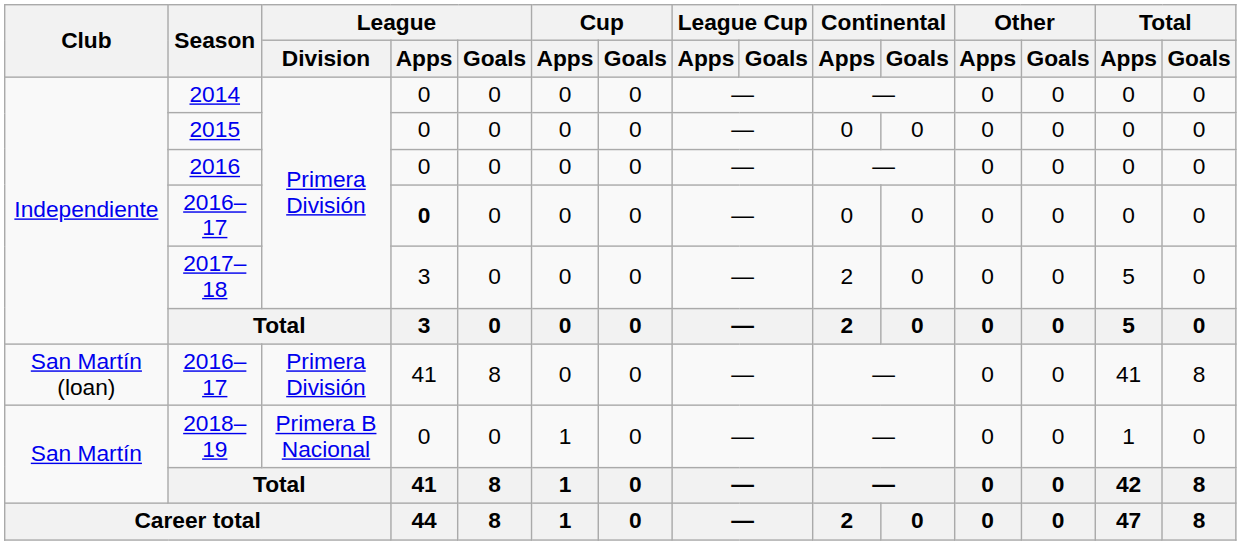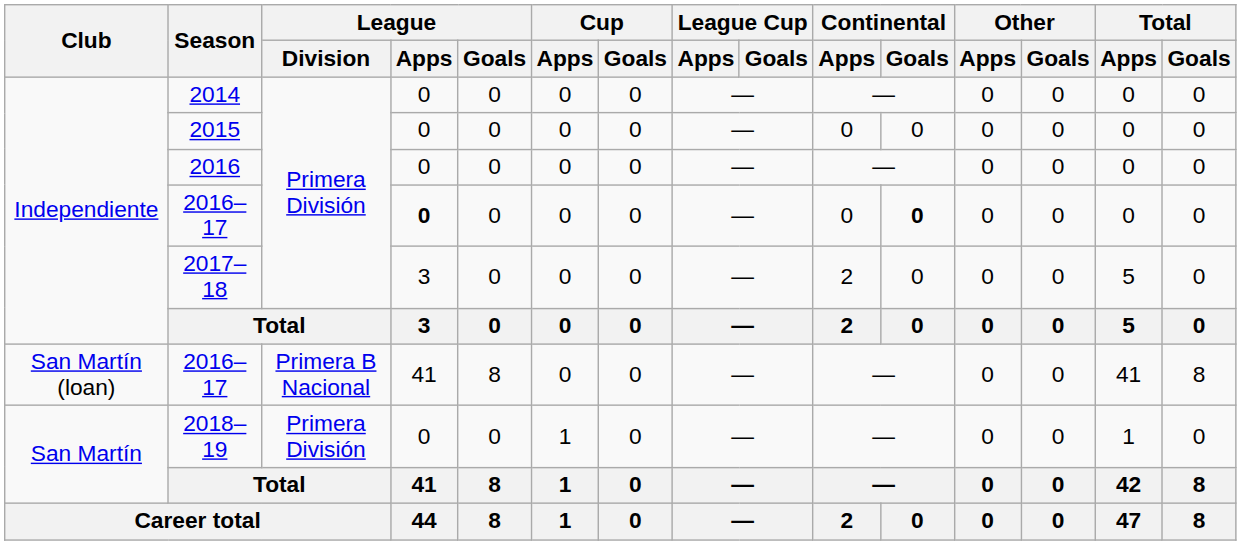(917, 215) normal -> (917, 215) bold
(326, 374) Primera División -> (326, 374) Primera B Nacional
(326, 436) Primera B Nacional -> (326, 436) Primera División
